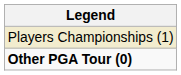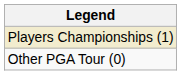(70, 59) bold -> (67, 59) normal
